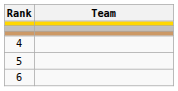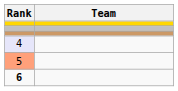(19, 44) no background -> (19, 44) lavender background
(19, 61) no background -> (19, 61) lightsalmon background
(19, 78) normal -> (19, 78) bold
